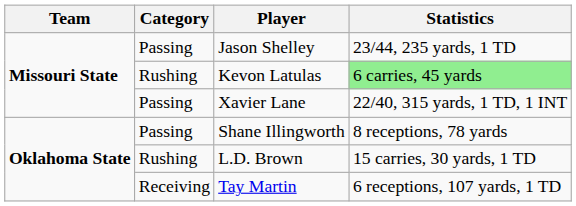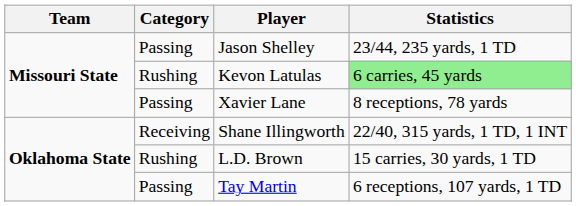(460, 102) 22/40, 315 yards, 1 TD, 1 INT -> (430, 102) 8 receptions, 78 yards
(166, 130) Passing -> (174, 130) Receiving
(430, 130) 8 receptions, 78 yards -> (460, 130) 22/40, 315 yards, 1 TD, 1 INT
(174, 186) Receiving -> (166, 186) Passing
